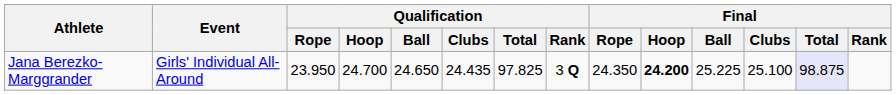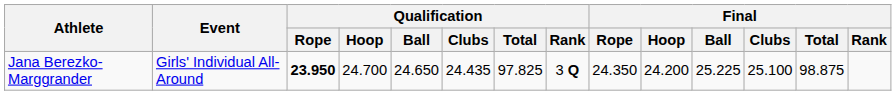(313, 71) normal -> (313, 71) bold
(666, 71) bold -> (666, 71) normal
(822, 71) lavender background -> (822, 71) no background
